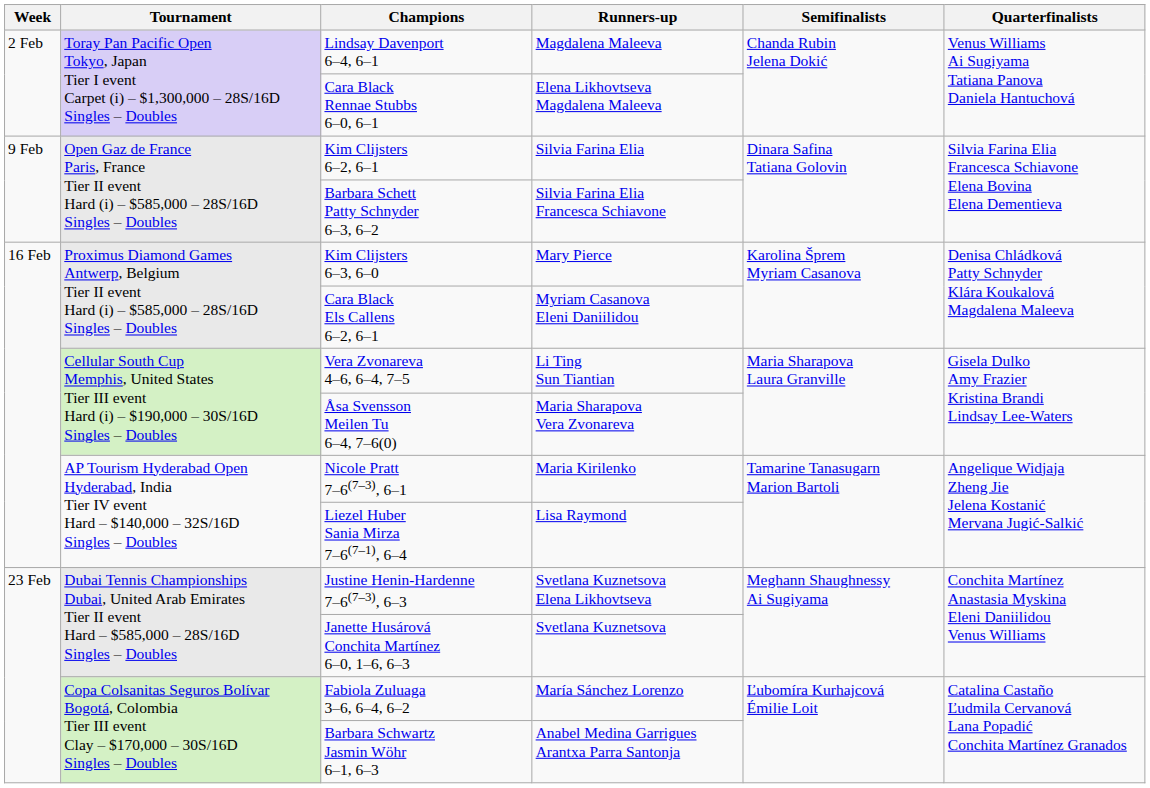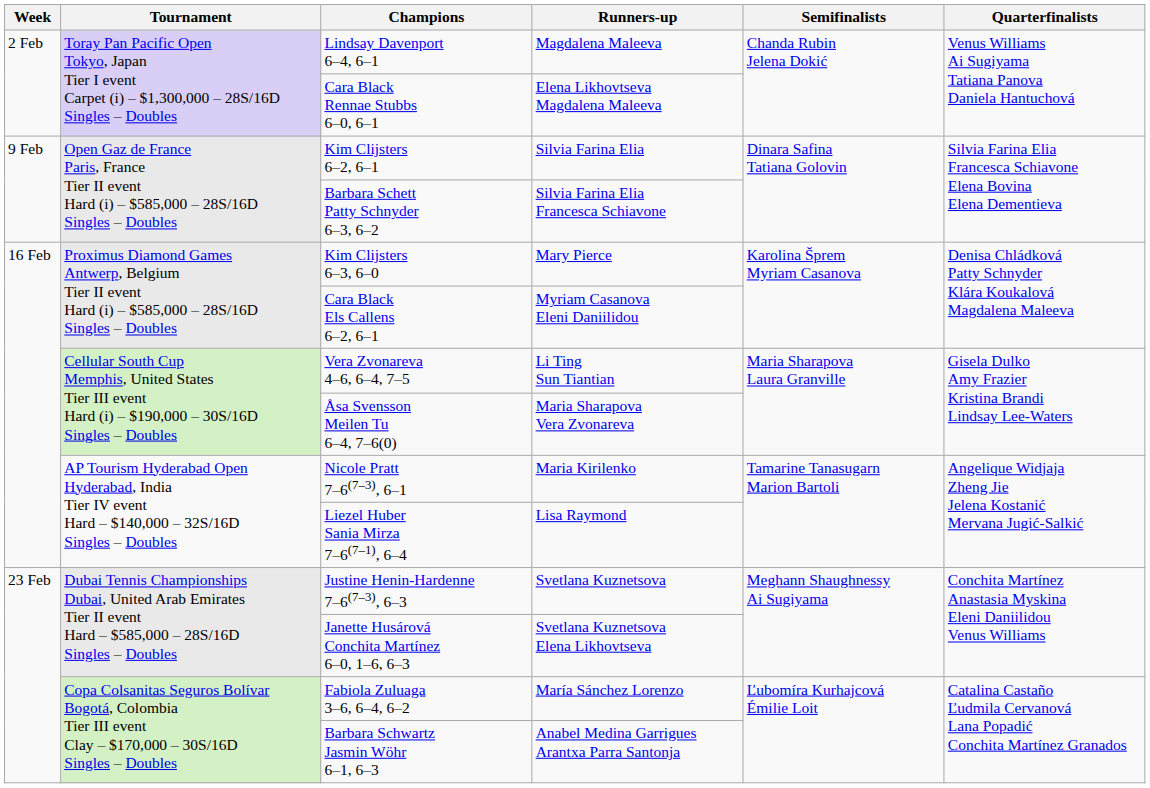(601, 589) Svetlana Kuznetsova Elena Likhovtseva -> (601, 580) Svetlana Kuznetsova
(601, 627) Svetlana Kuznetsova -> (601, 636) Svetlana Kuznetsova Elena Likhovtseva
